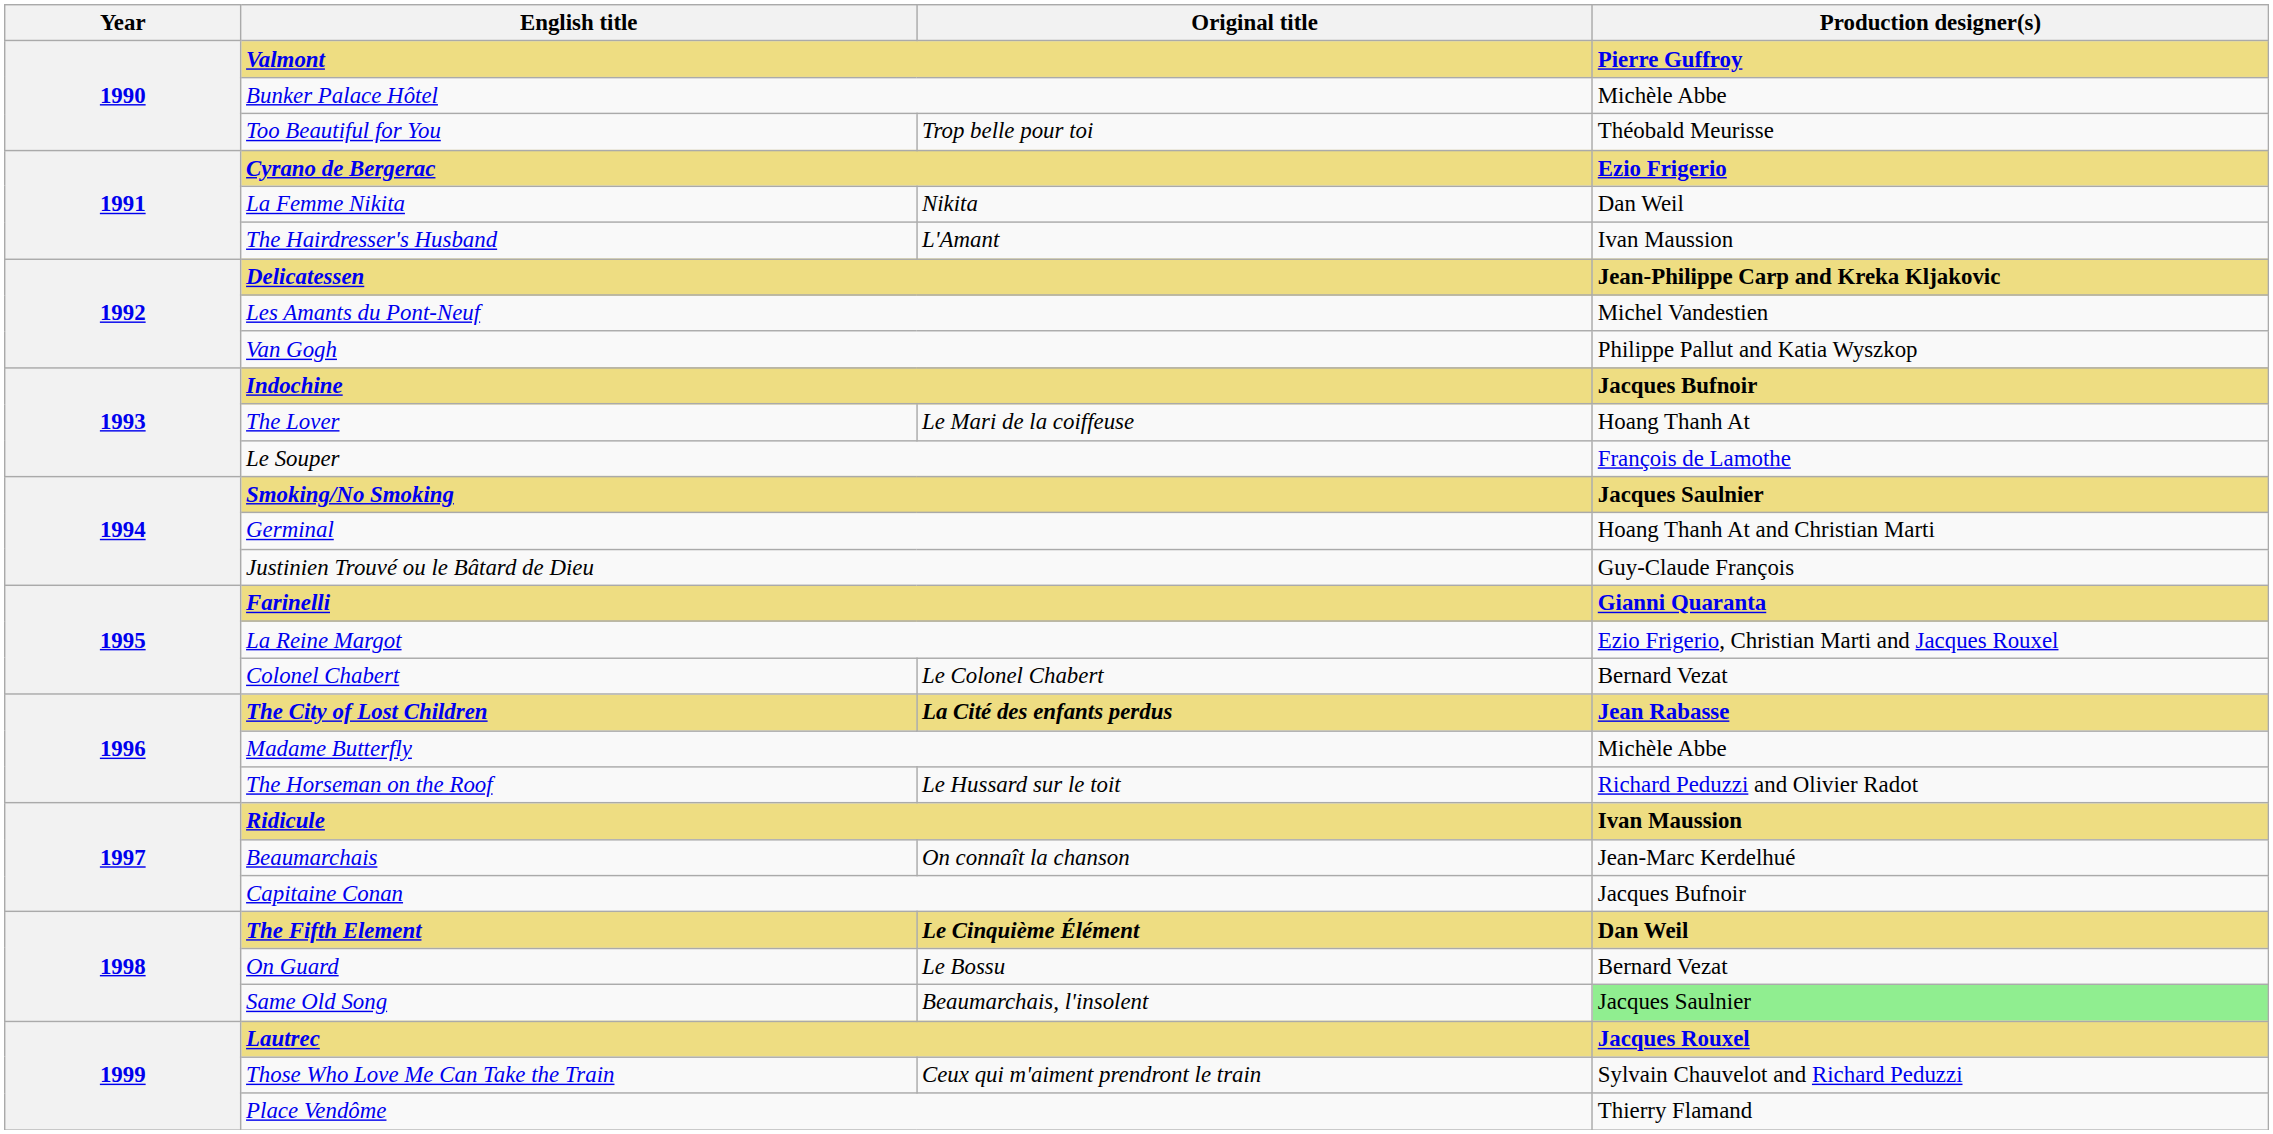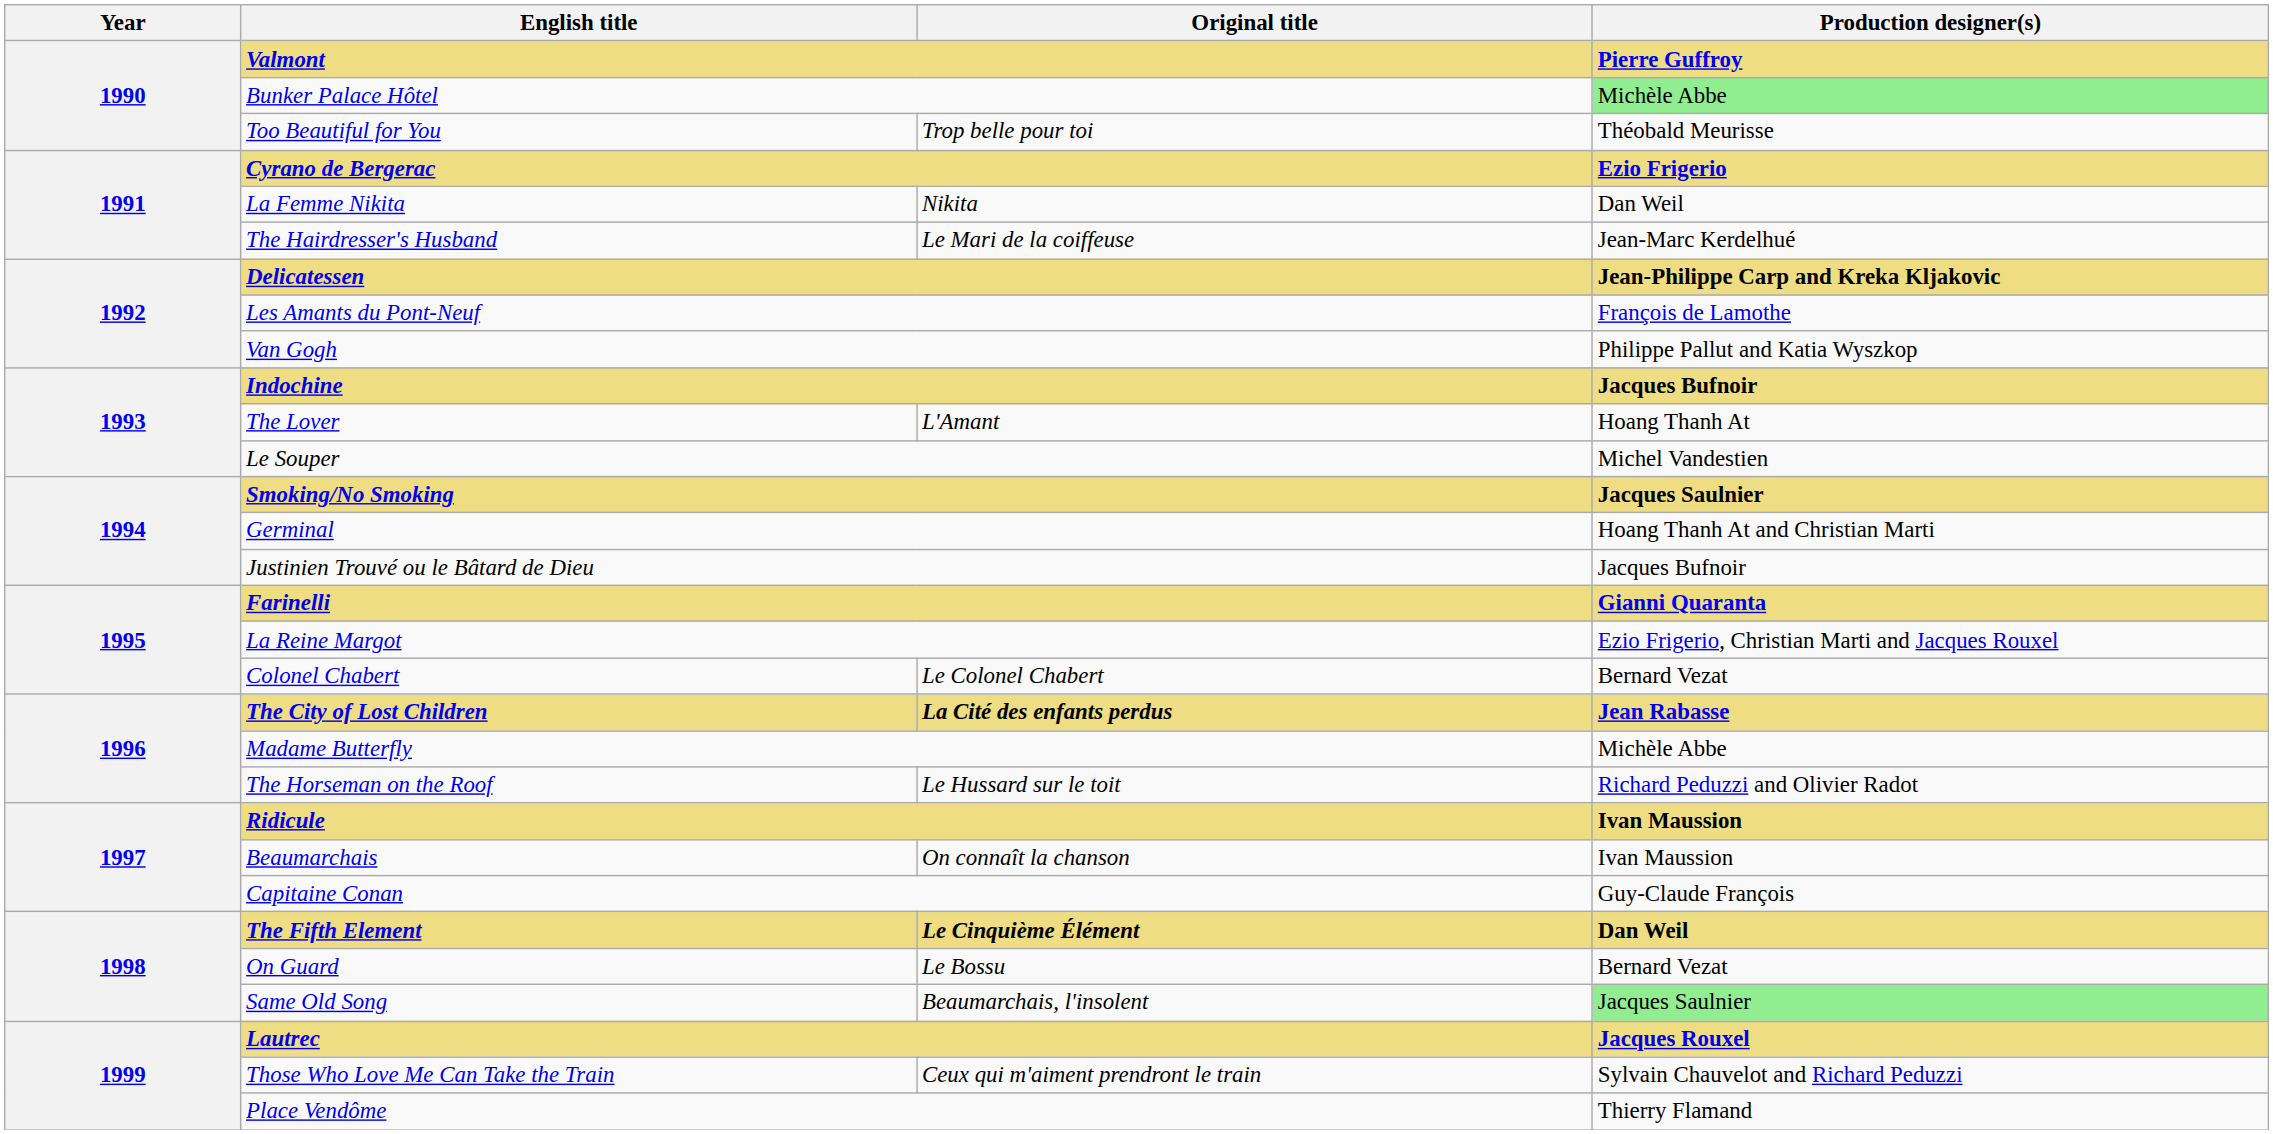(1662, 95) no background -> (1662, 95) lightgreen background
(961, 240) L'Amant -> (1028, 240) Le Mari de la coiffeuse
(1665, 240) Ivan Maussion -> (1697, 240) Jean-Marc Kerdelhué
(1683, 312) Michel Vandestien -> (1694, 312) François de Lamothe
(1028, 421) Le Mari de la coiffeuse -> (961, 421) L'Amant
(1694, 458) François de Lamothe -> (1683, 458) Michel Vandestien
(1696, 566) Guy-Claude François -> (1672, 566) Jacques Bufnoir
(1697, 857) Jean-Marc Kerdelhué -> (1665, 857) Ivan Maussion
(1672, 893) Jacques Bufnoir -> (1696, 893) Guy-Claude François
